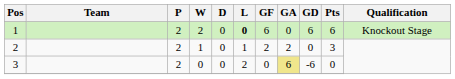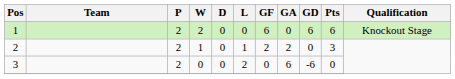(244, 30) bold -> (244, 30) normal
(288, 64) khaki background -> (288, 64) no background
